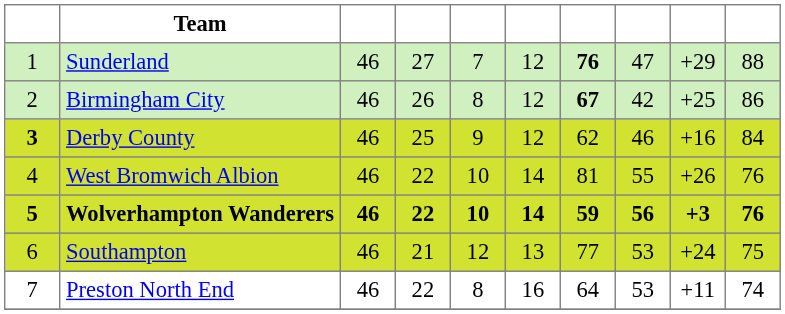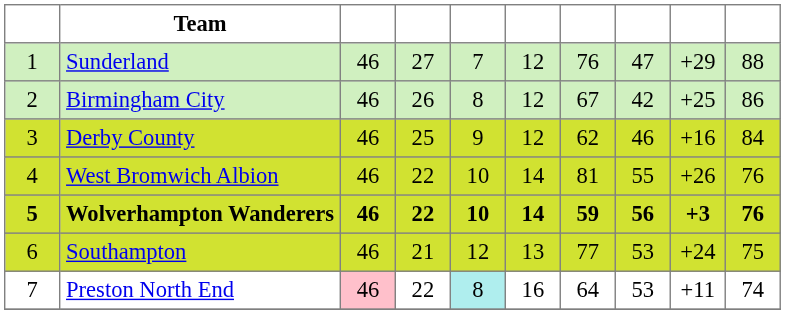(588, 61) bold -> (588, 61) normal
(588, 99) bold -> (588, 99) normal
(32, 137) bold -> (32, 137) normal
(368, 290) no background -> (368, 290) pink background
(478, 290) no background -> (478, 290) paleturquoise background
